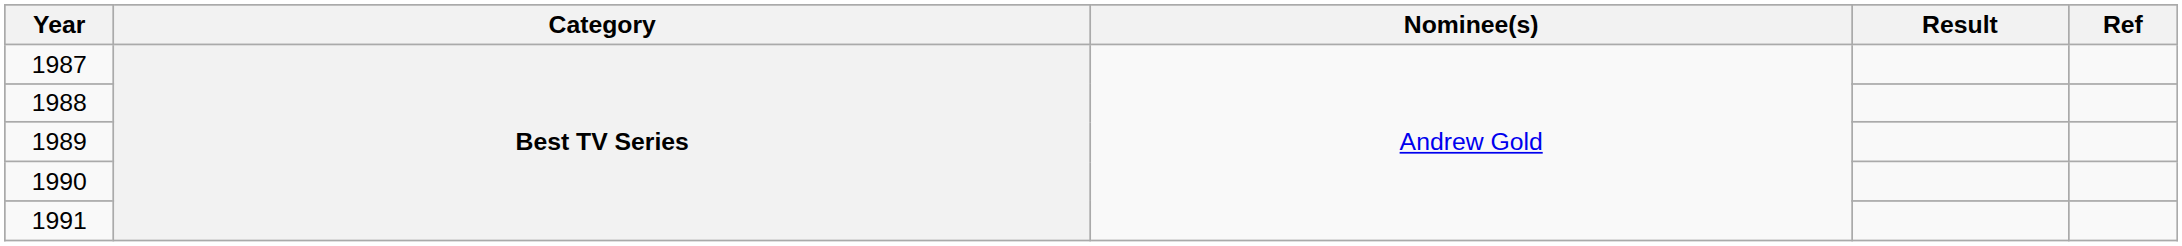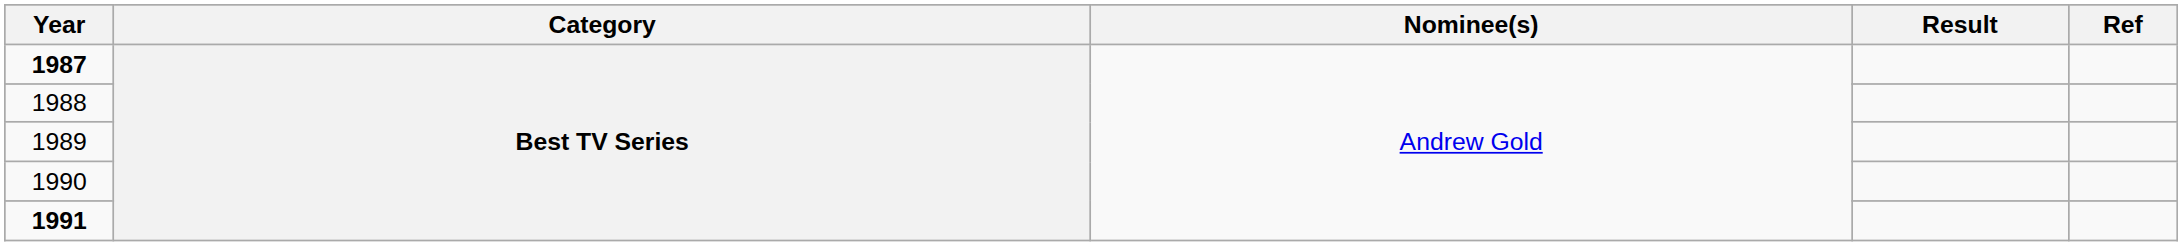(59, 64) normal -> (59, 64) bold
(59, 220) normal -> (59, 220) bold
